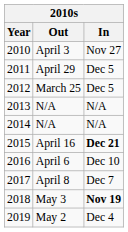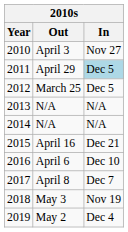(100, 69) no background -> (100, 69) lightblue background
(103, 143) bold -> (103, 143) normal
(104, 198) bold -> (104, 198) normal
